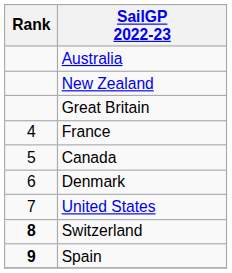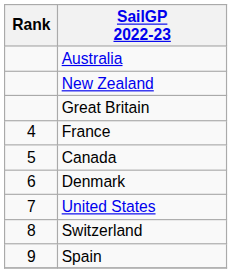(31, 231) bold -> (31, 231) normal
(31, 256) bold -> (31, 256) normal
